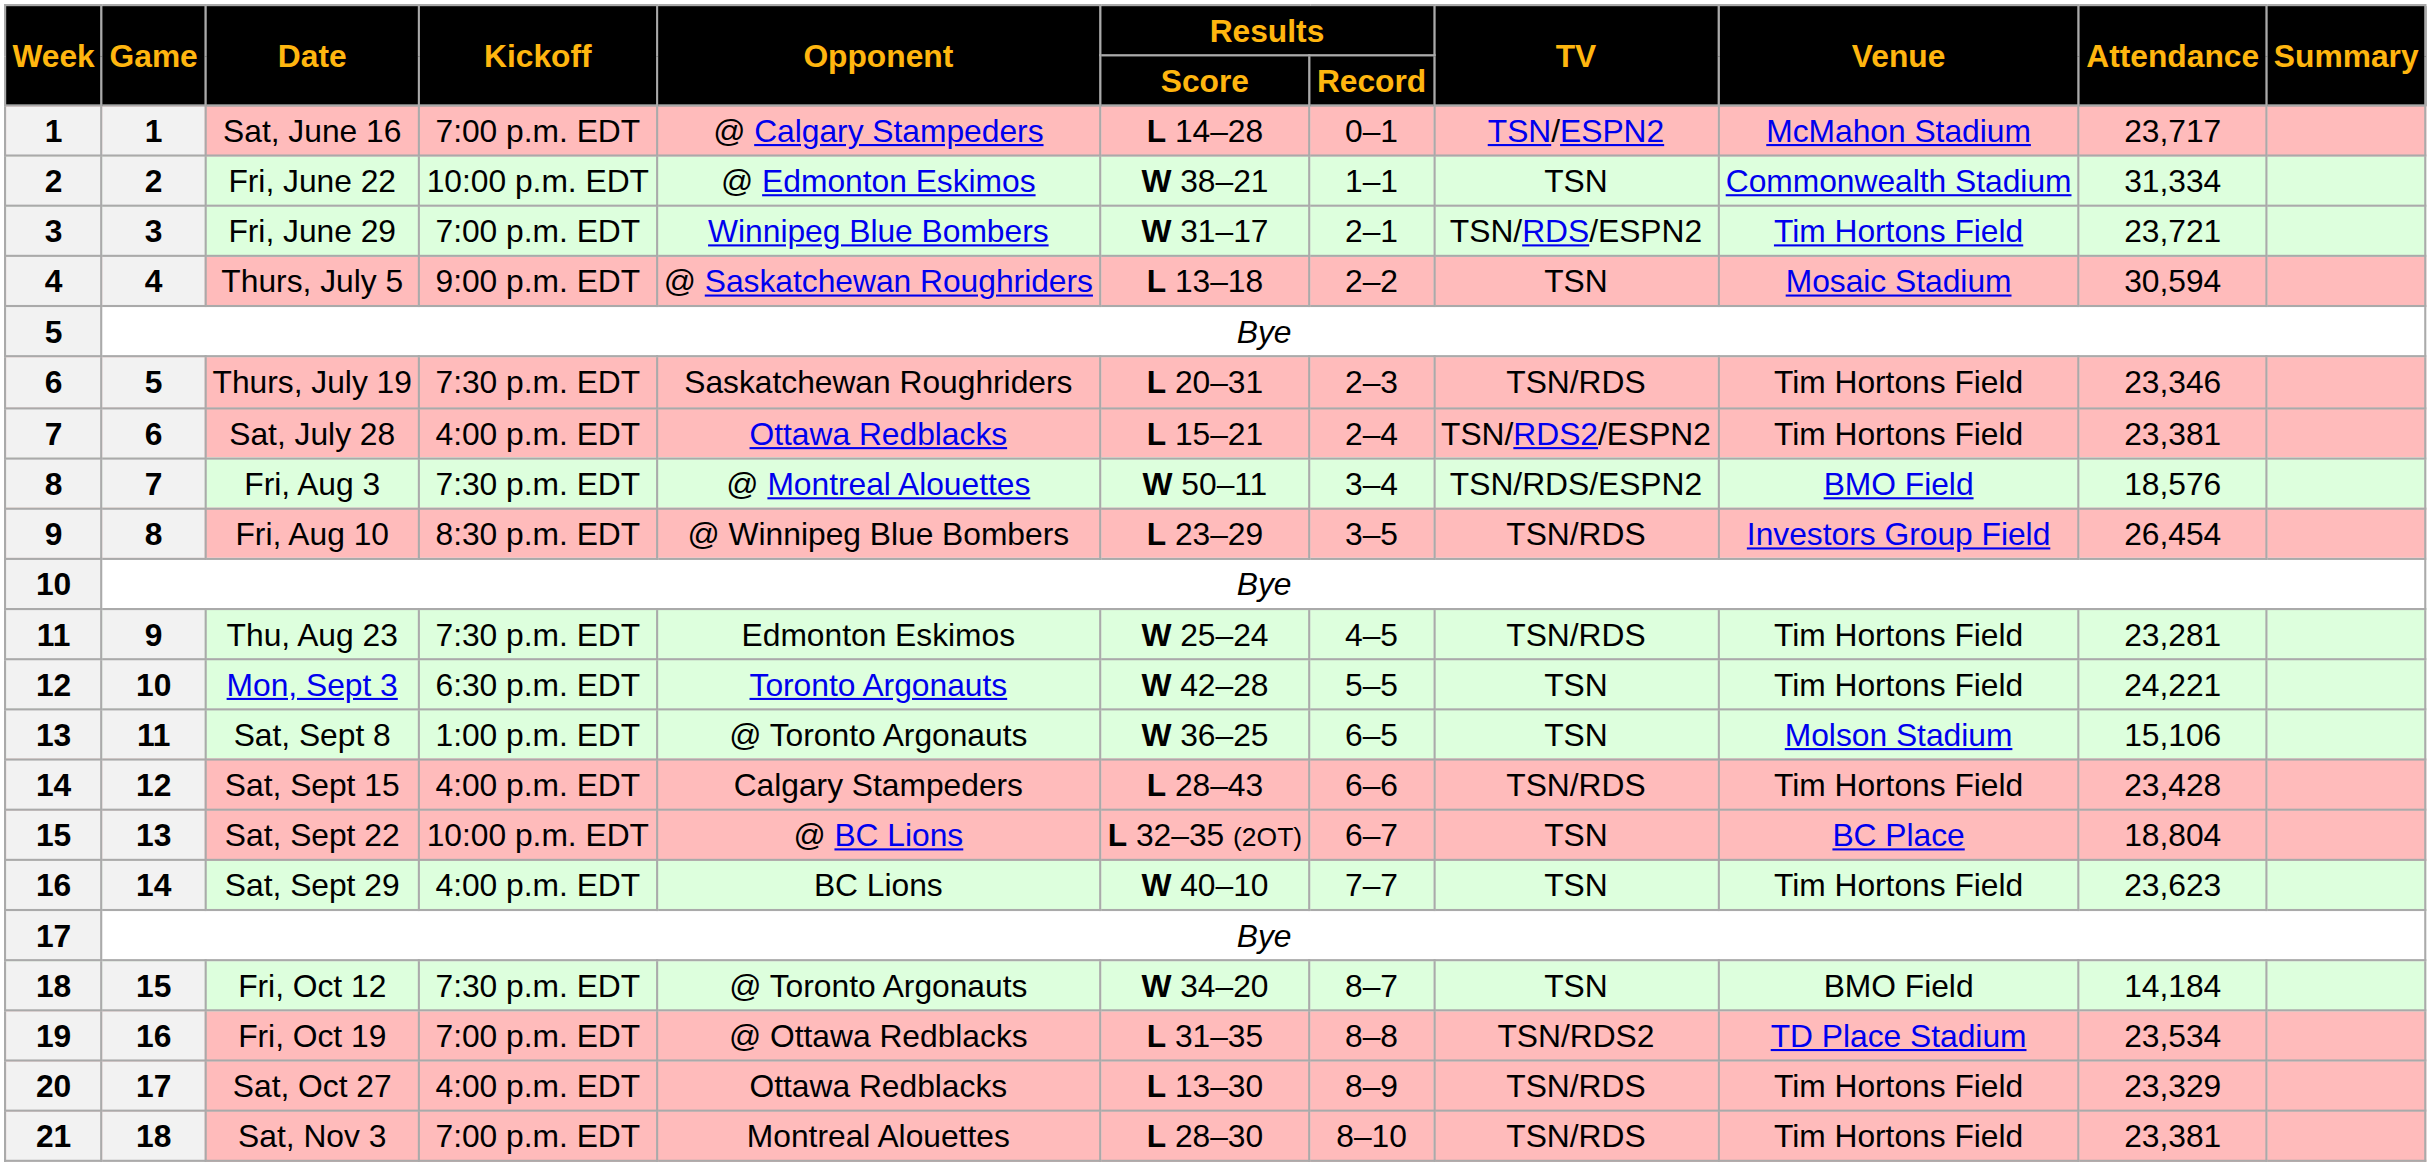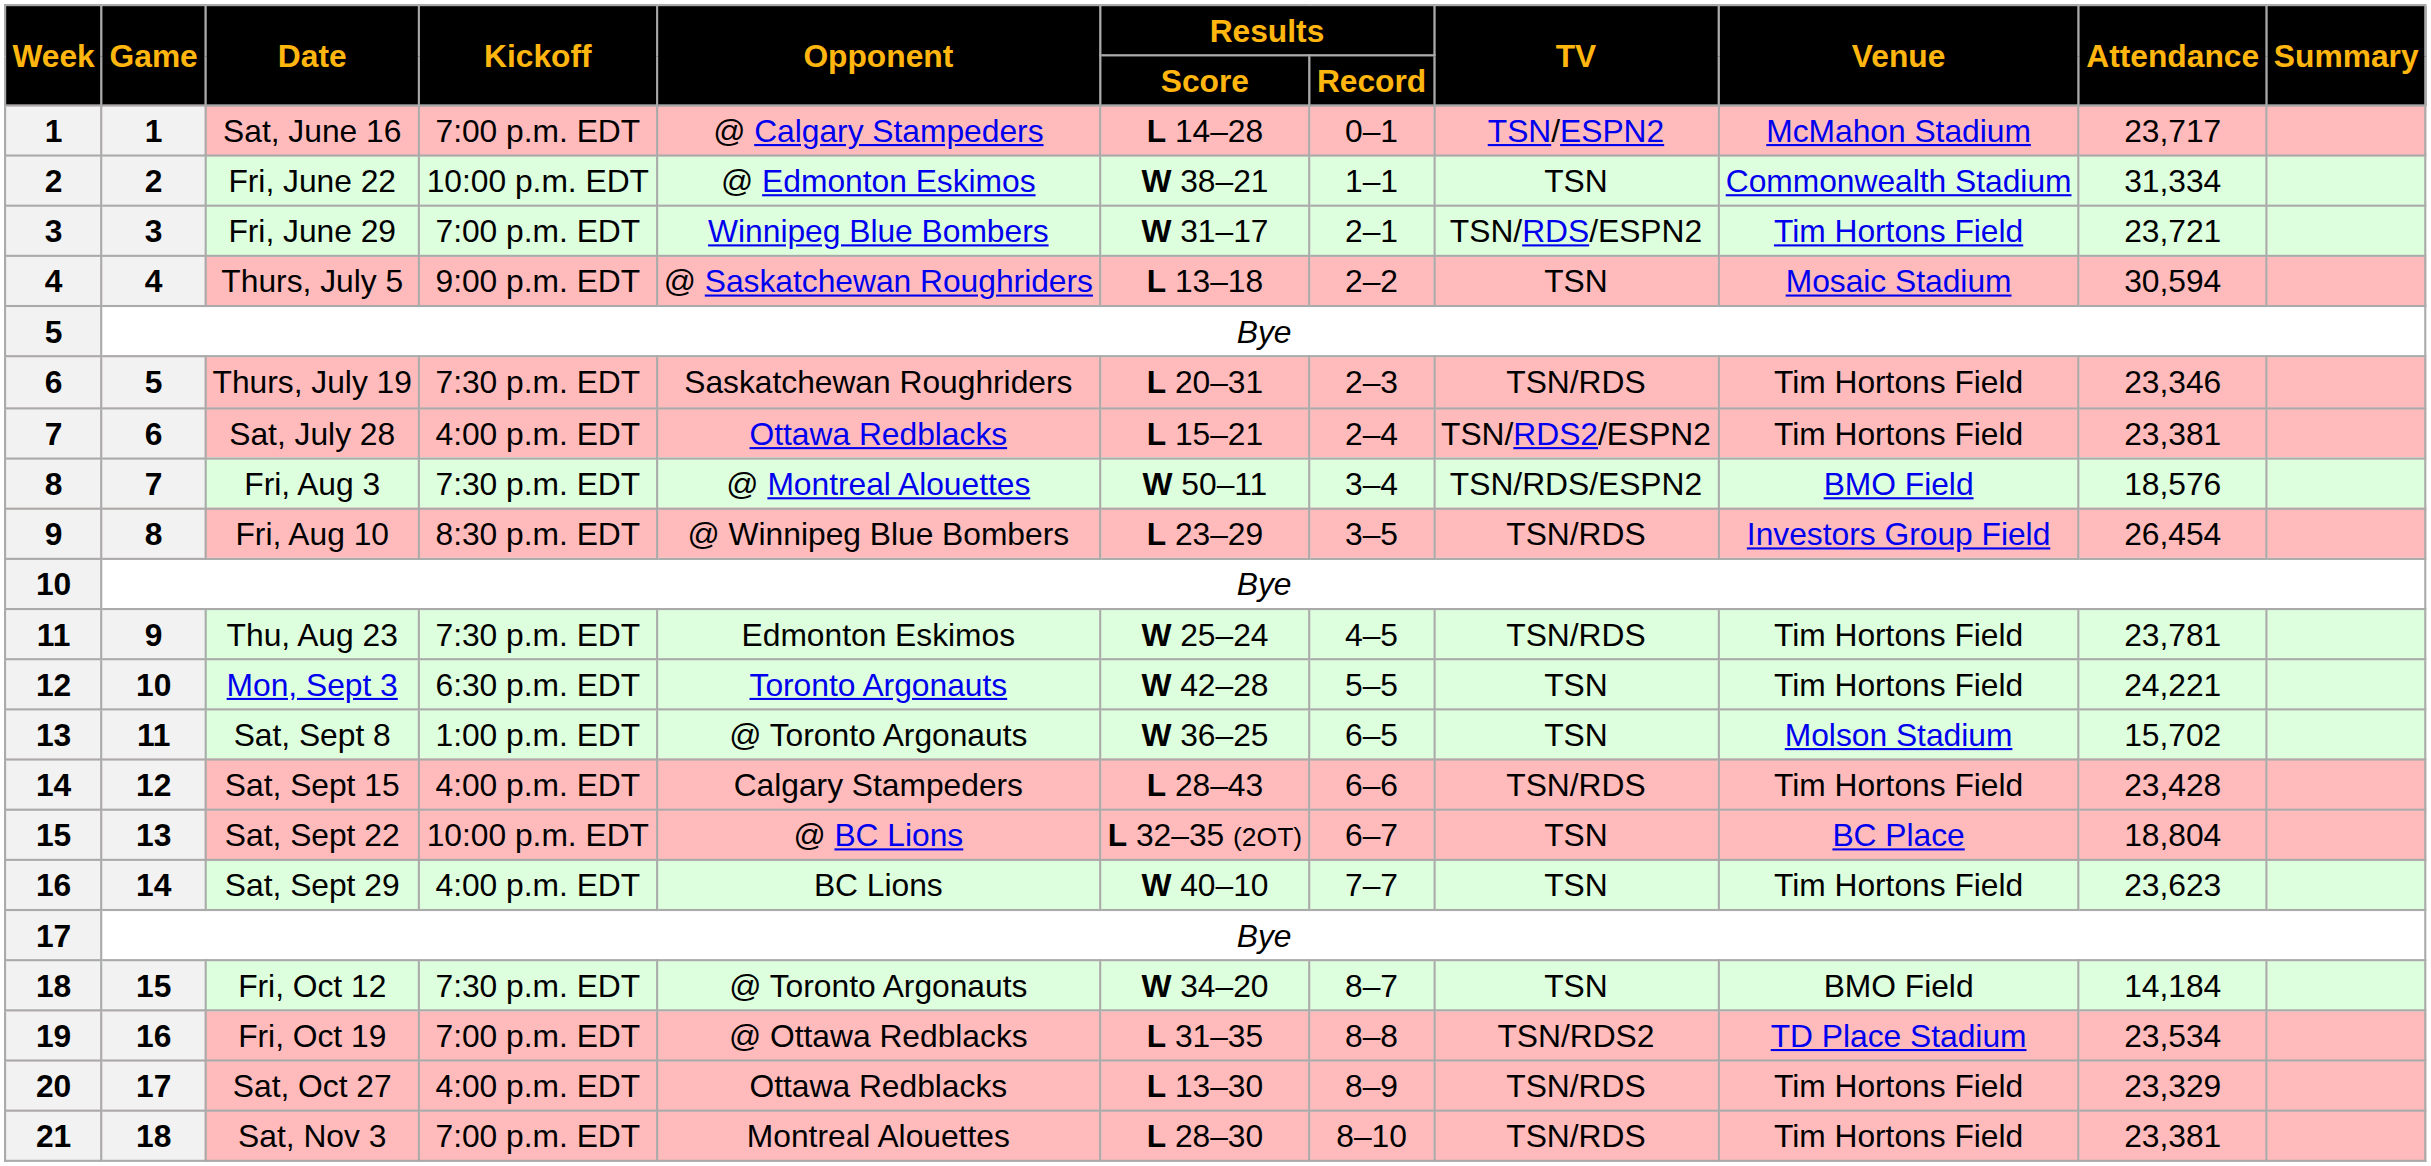(2173, 634) 23,281 -> (2173, 634) 23,781
(2173, 734) 15,106 -> (2173, 734) 15,702
